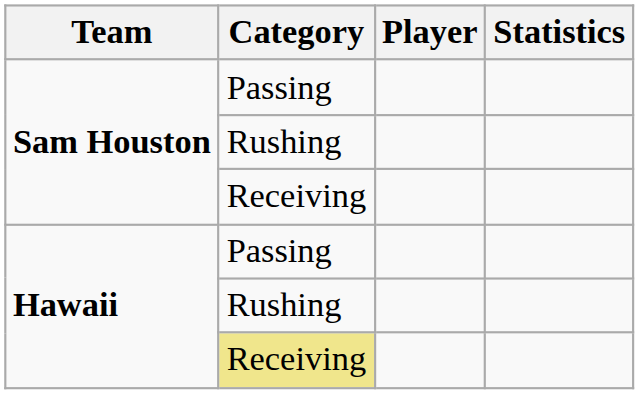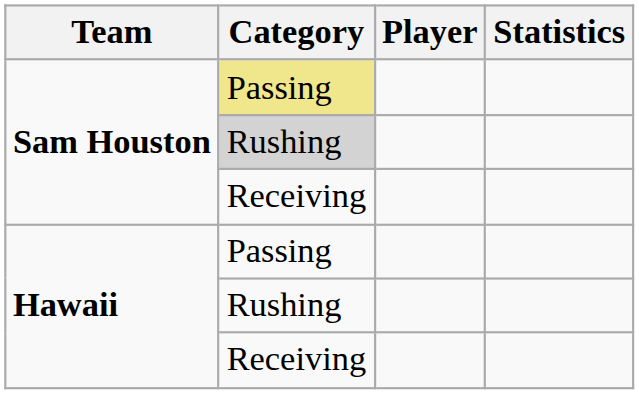(279, 86) no background -> (279, 86) khaki background
(284, 141) no background -> (284, 141) lightgrey background
(296, 359) khaki background -> (296, 359) no background
